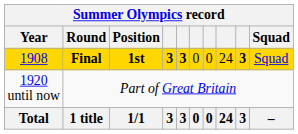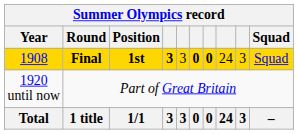(183, 59) bold -> (183, 59) normal
(196, 59) normal -> (196, 59) bold
(209, 59) normal -> (209, 59) bold
(243, 59) bold -> (243, 59) normal
